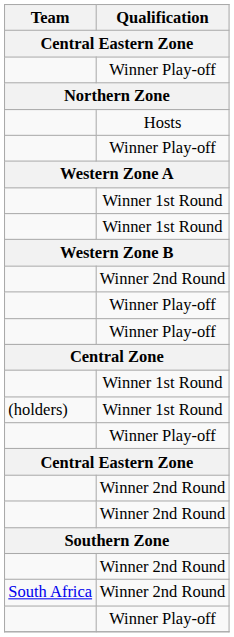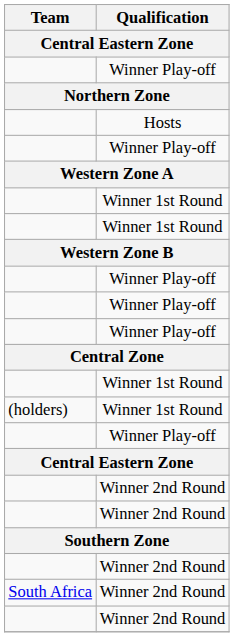(163, 278) Winner 2nd Round -> (163, 278) Winner Play-off
(163, 618) Winner Play-off -> (163, 618) Winner 2nd Round
